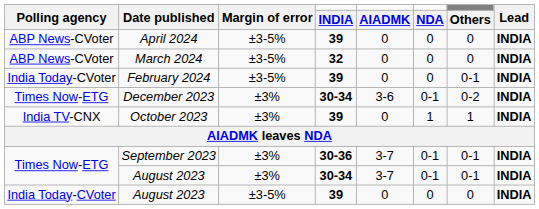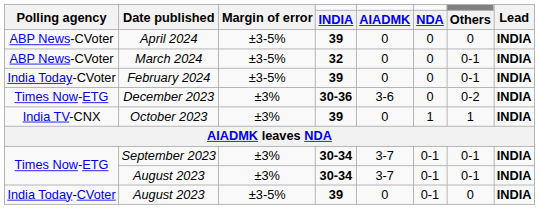(470, 59) 0 -> (470, 59) 0-1
(336, 97) 30-34 -> (336, 97) 30-36
(430, 97) 0-1 -> (430, 97) 0
(336, 155) 30-36 -> (336, 155) 30-34
(430, 194) 0 -> (430, 194) 0-1
